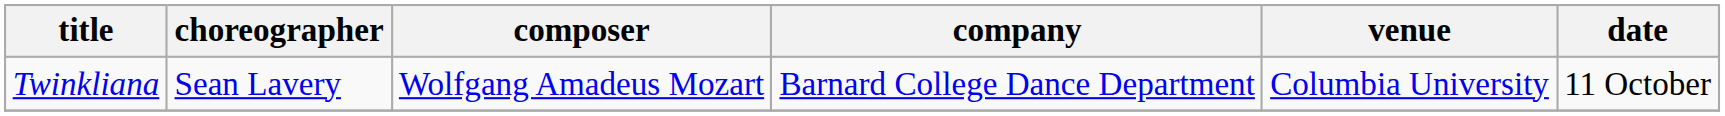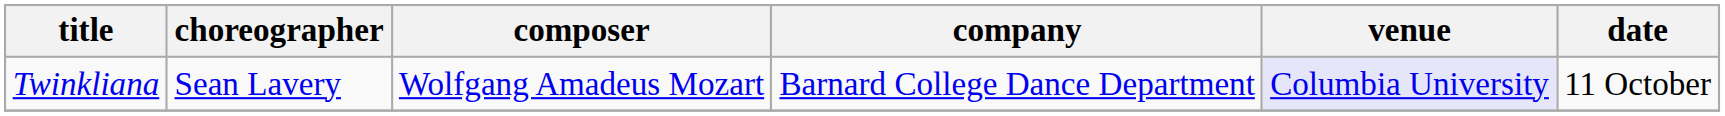(1410, 83) no background -> (1410, 83) lavender background
